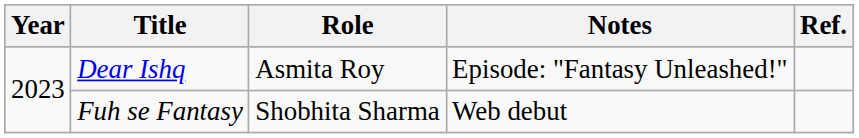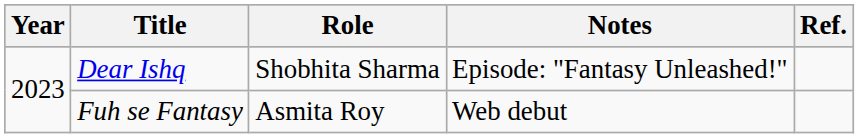(320, 68) Asmita Roy -> (348, 68) Shobhita Sharma
(348, 111) Shobhita Sharma -> (320, 111) Asmita Roy
